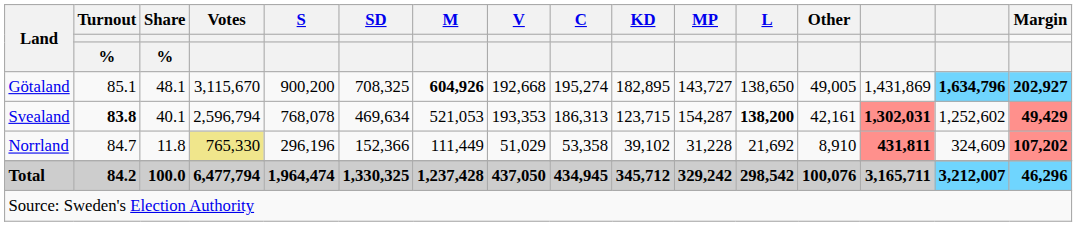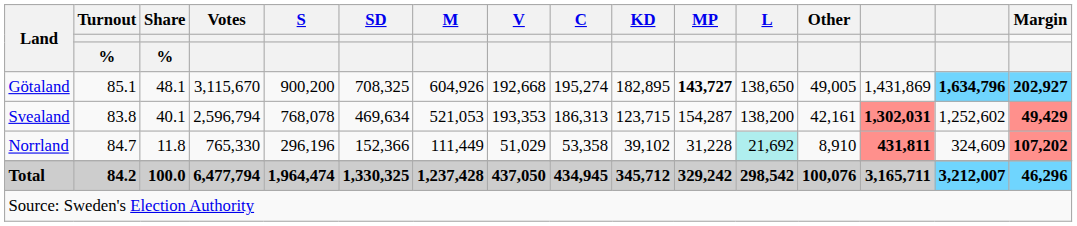(457, 86) bold -> (457, 86) normal
(705, 86) normal -> (705, 86) bold
(122, 116) bold -> (122, 116) normal
(767, 116) bold -> (767, 116) normal
(233, 146) khaki background -> (233, 146) no background
(771, 146) no background -> (771, 146) paleturquoise background
